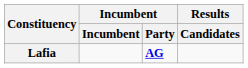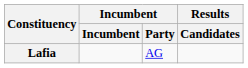(154, 53) bold -> (154, 53) normal
